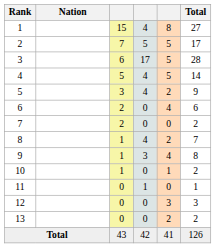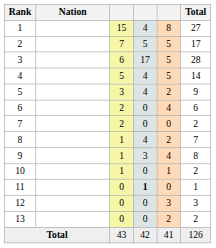(145, 187) normal -> (145, 187) bold
